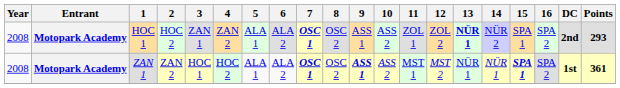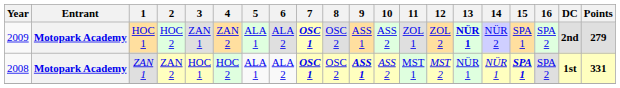(18, 37) 2008 -> (18, 37) 2009
(598, 37) 293 -> (598, 37) 279
(598, 68) 361 -> (598, 68) 331
